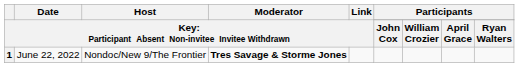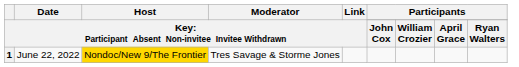(145, 54) no background -> (145, 54) gold background
(279, 54) bold -> (275, 54) normal
